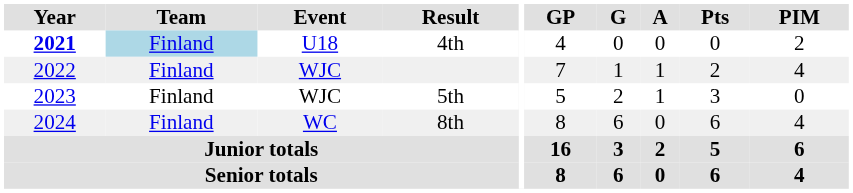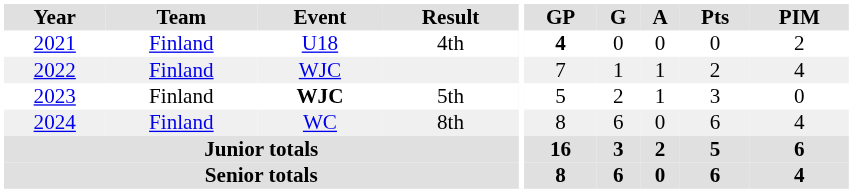(55, 43) bold -> (55, 43) normal
(181, 43) lightblue background -> (181, 43) no background
(561, 43) normal -> (561, 43) bold
(320, 96) normal -> (320, 96) bold
